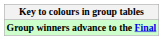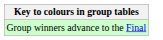(81, 27) bold -> (76, 27) normal
